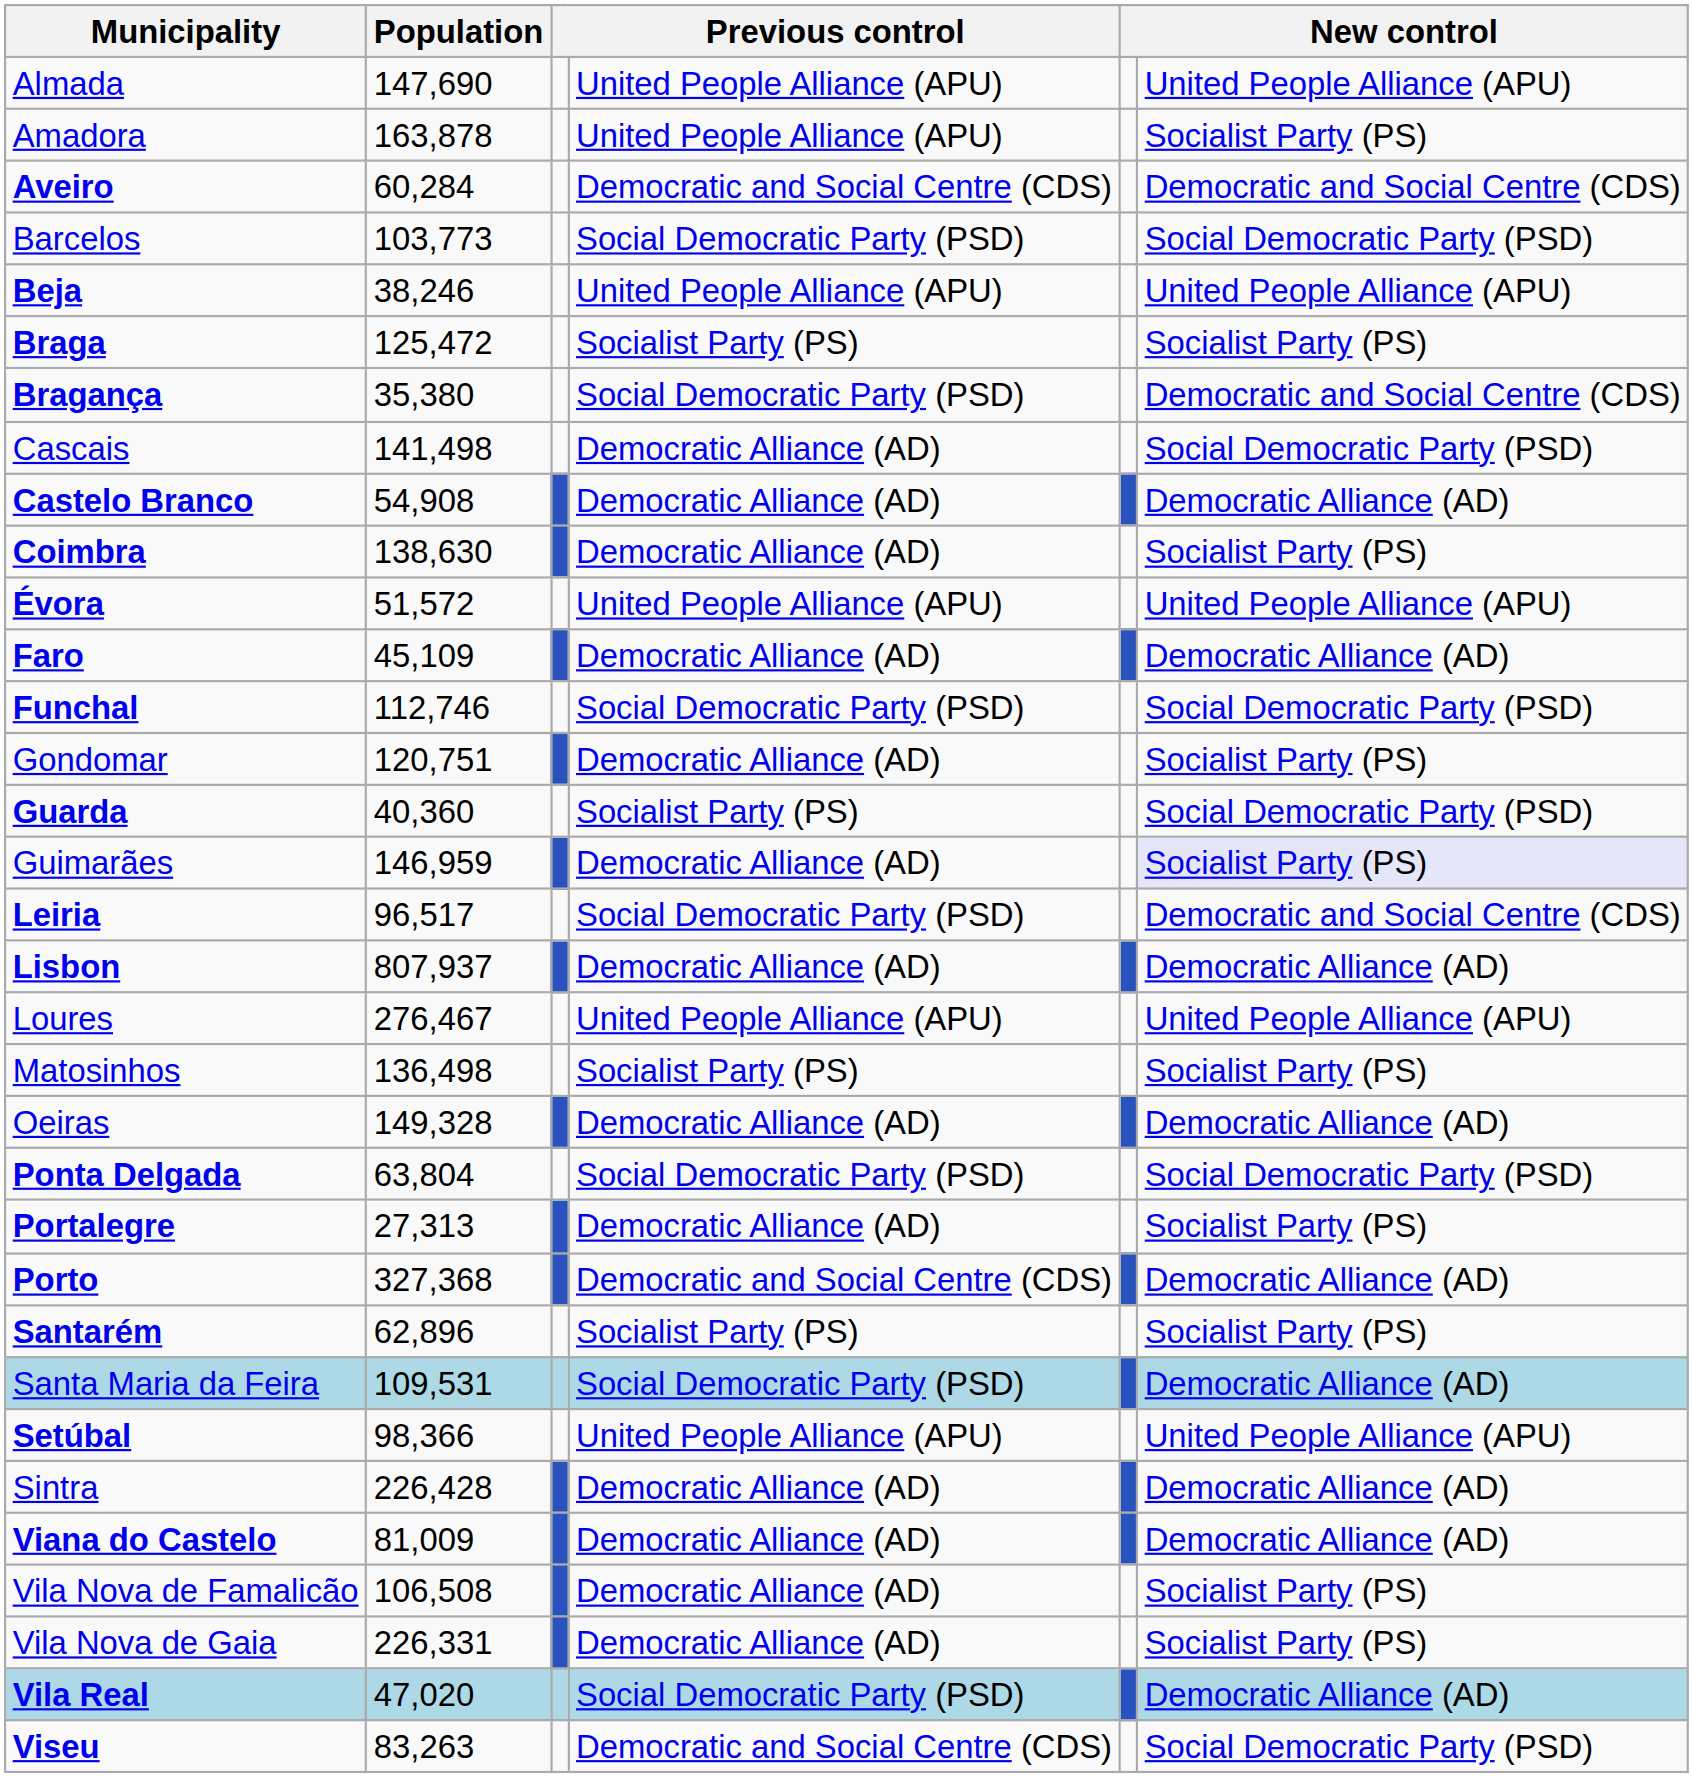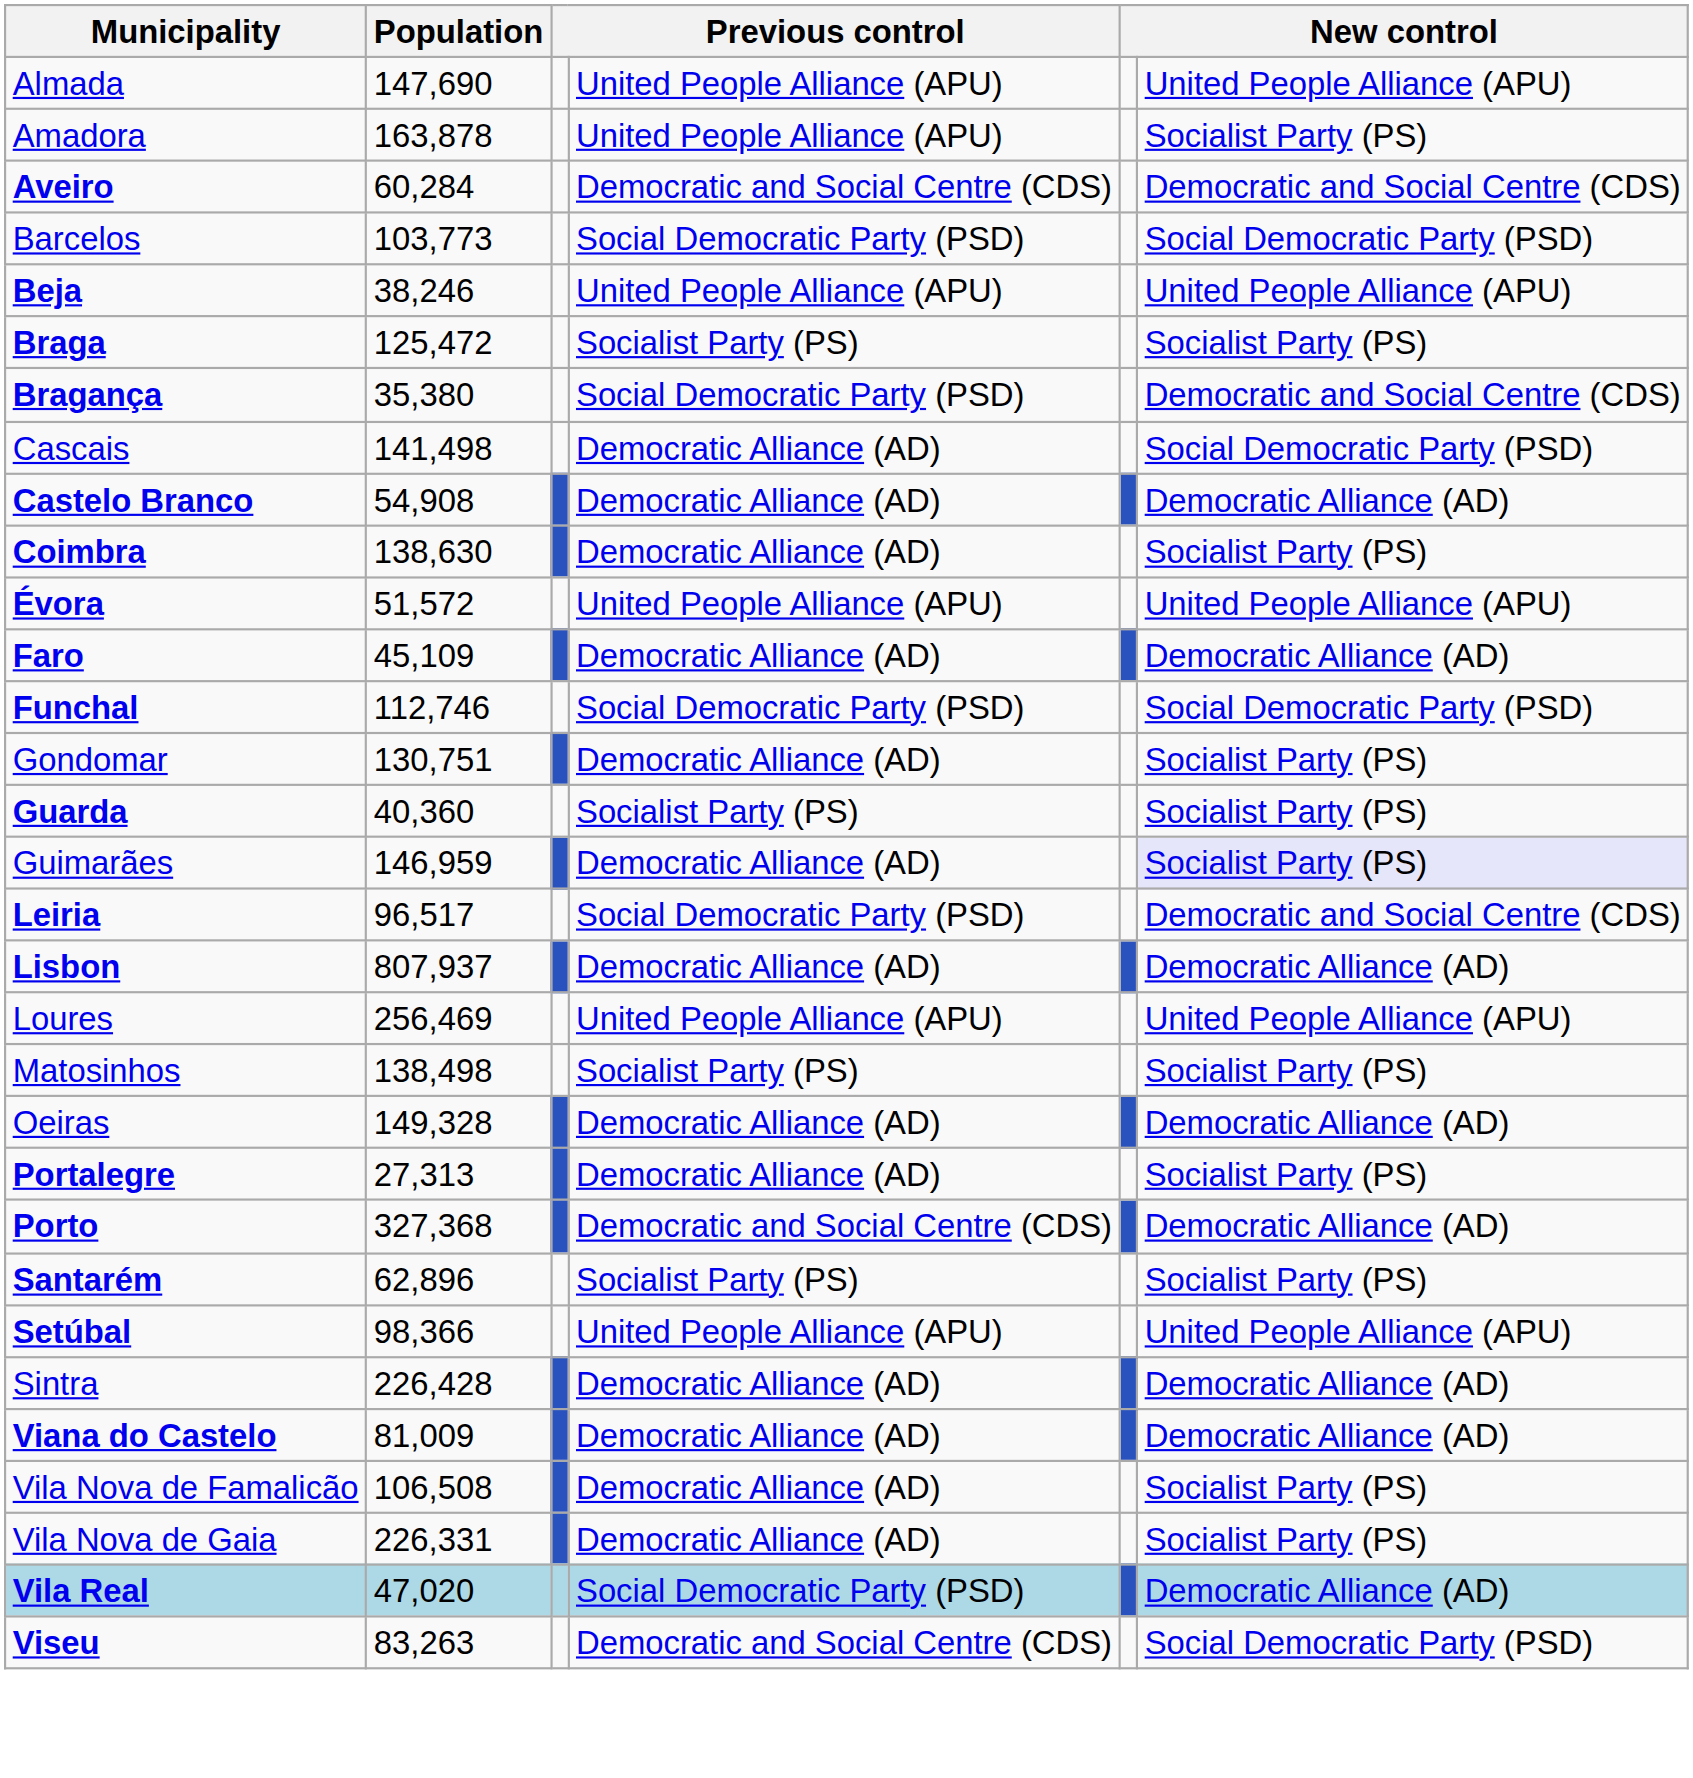(433, 759) 120,751 -> (433, 759) 130,751
(1369, 811) Social Democratic Party (PSD) -> (1286, 811) Socialist Party (PS)
(433, 1019) 276,467 -> (433, 1019) 256,469
(433, 1071) 136,498 -> (433, 1071) 138,498
- row: (127, 1175)
- row: (166, 1383)
